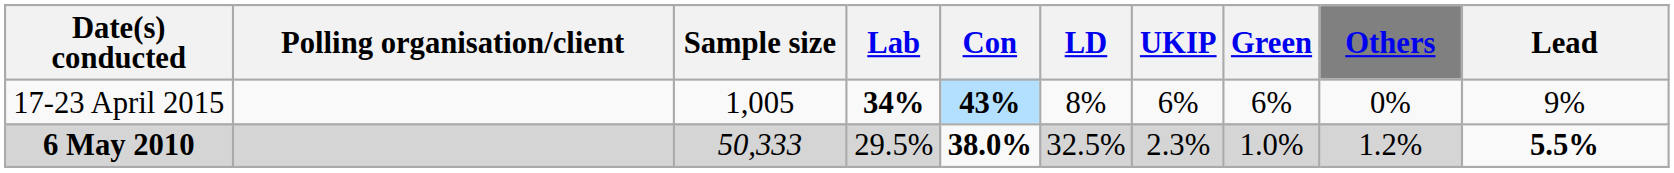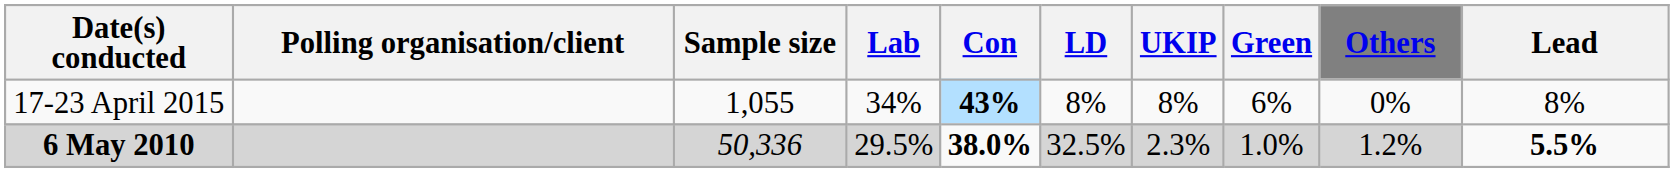(760, 102) 1,005 -> (760, 102) 1,055
(894, 102) bold -> (894, 102) normal
(1178, 102) 6% -> (1178, 102) 8%
(1565, 102) 9% -> (1565, 102) 8%
(760, 146) 50,333 -> (760, 146) 50,336
